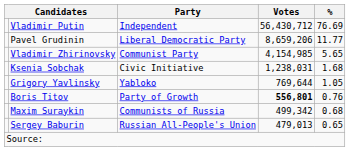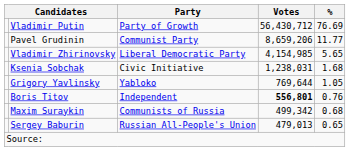(148, 26) Independent -> (159, 26) Party of Growth
(183, 40) Liberal Democratic Party -> (159, 40) Communist Party
(159, 54) Communist Party -> (183, 54) Liberal Democratic Party
(159, 97) Party of Growth -> (148, 97) Independent
